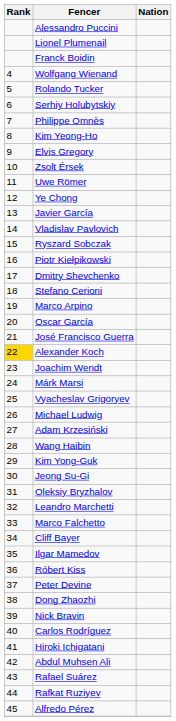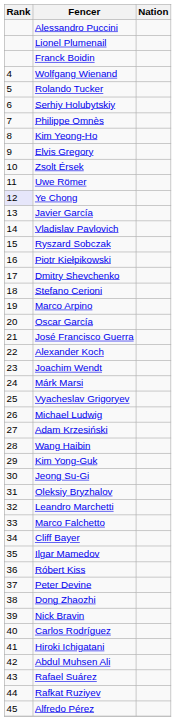(12, 197) no background -> (12, 197) lavender background
(12, 352) gold background -> (12, 352) no background
